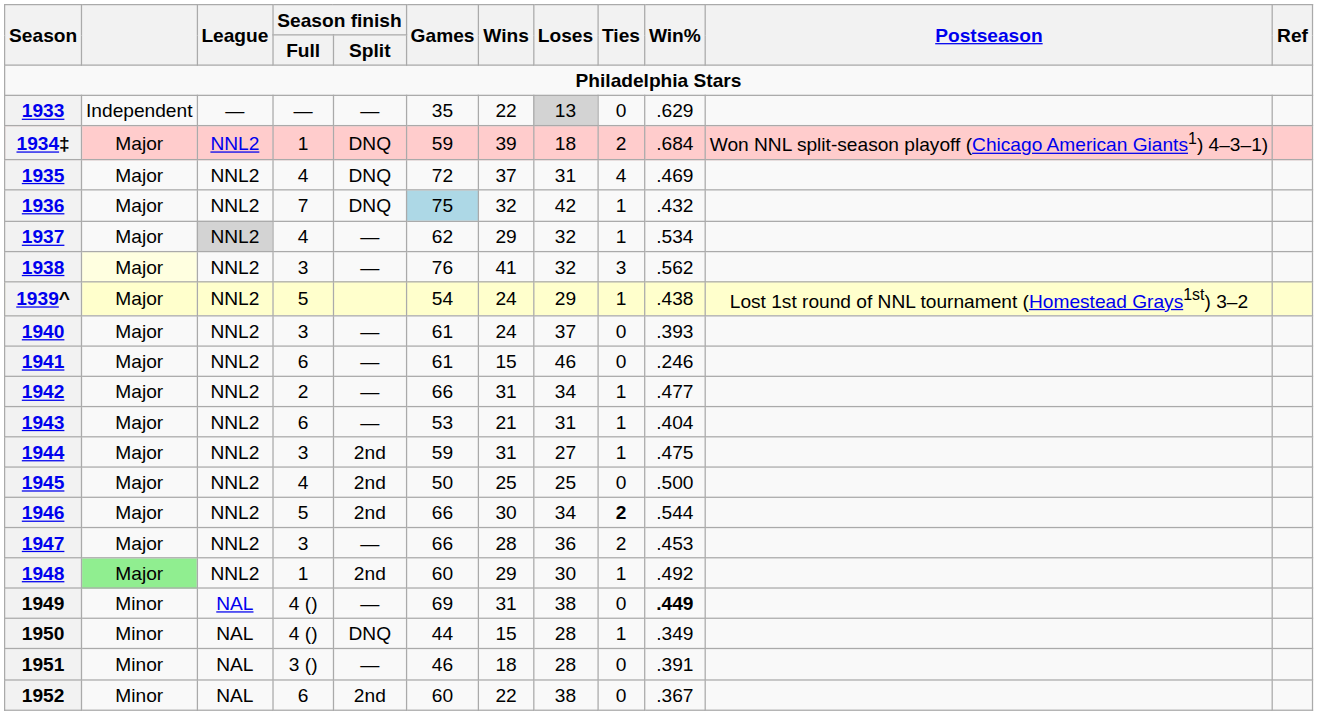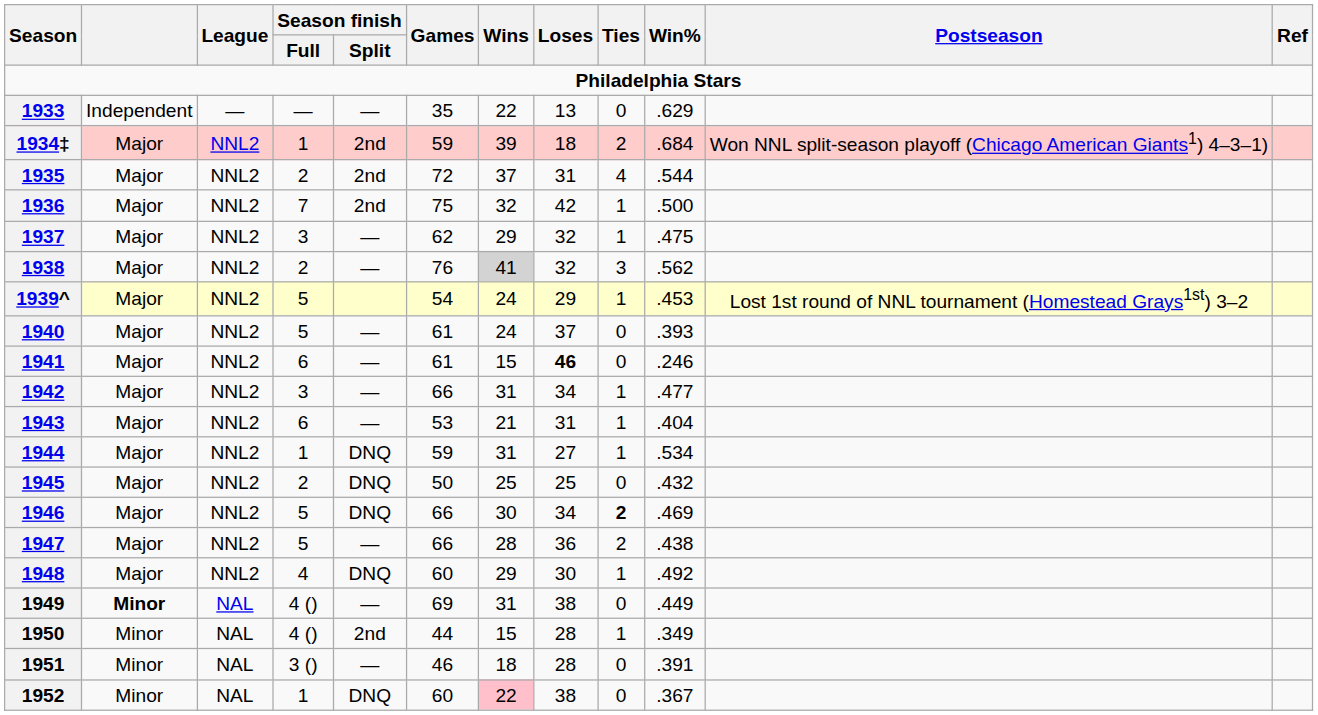(565, 111) lightgrey background -> (565, 111) no background
(370, 143) DNQ -> (370, 143) 2nd
(303, 175) 4 -> (303, 175) 2
(370, 175) DNQ -> (370, 175) 2nd
(675, 175) .469 -> (675, 175) .544
(370, 206) DNQ -> (370, 206) 2nd
(443, 206) lightblue background -> (443, 206) no background
(675, 206) .432 -> (675, 206) .500
(235, 236) lightgrey background -> (235, 236) no background
(303, 236) 4 -> (303, 236) 3
(675, 236) .534 -> (675, 236) .475
(139, 266) lightyellow background -> (139, 266) no background
(303, 266) 3 -> (303, 266) 2
(506, 266) no background -> (506, 266) lightgrey background
(675, 299) .438 -> (675, 299) .453
(303, 331) 3 -> (303, 331) 5
(565, 361) normal -> (565, 361) bold
(303, 392) 2 -> (303, 392) 3
(303, 452) 3 -> (303, 452) 1
(370, 452) 2nd -> (370, 452) DNQ
(675, 452) .475 -> (675, 452) .534
(303, 482) 4 -> (303, 482) 2
(370, 482) 2nd -> (370, 482) DNQ
(675, 482) .500 -> (675, 482) .432
(370, 513) 2nd -> (370, 513) DNQ
(675, 513) .544 -> (675, 513) .469
(303, 543) 3 -> (303, 543) 5
(675, 543) .453 -> (675, 543) .438
(139, 573) lightgreen background -> (139, 573) no background
(303, 573) 1 -> (303, 573) 4
(370, 573) 2nd -> (370, 573) DNQ
(139, 604) normal -> (139, 604) bold
(675, 604) bold -> (675, 604) normal
(370, 634) DNQ -> (370, 634) 2nd
(303, 695) 6 -> (303, 695) 1
(370, 695) 2nd -> (370, 695) DNQ
(506, 695) no background -> (506, 695) pink background
